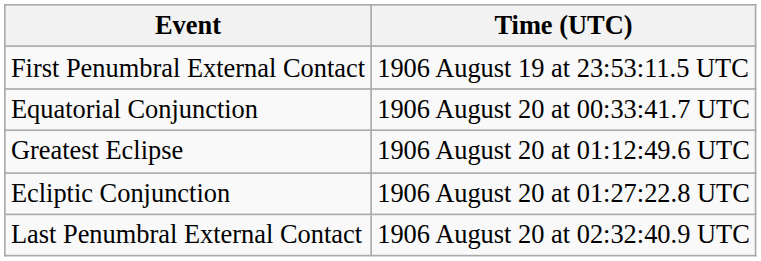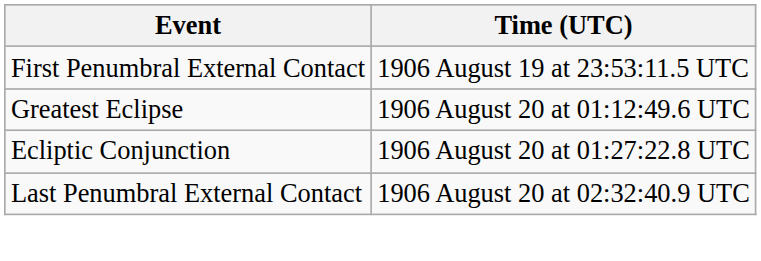- row: (134, 109)
